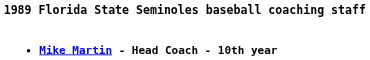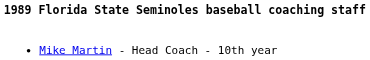(185, 50) bold -> (185, 50) normal
